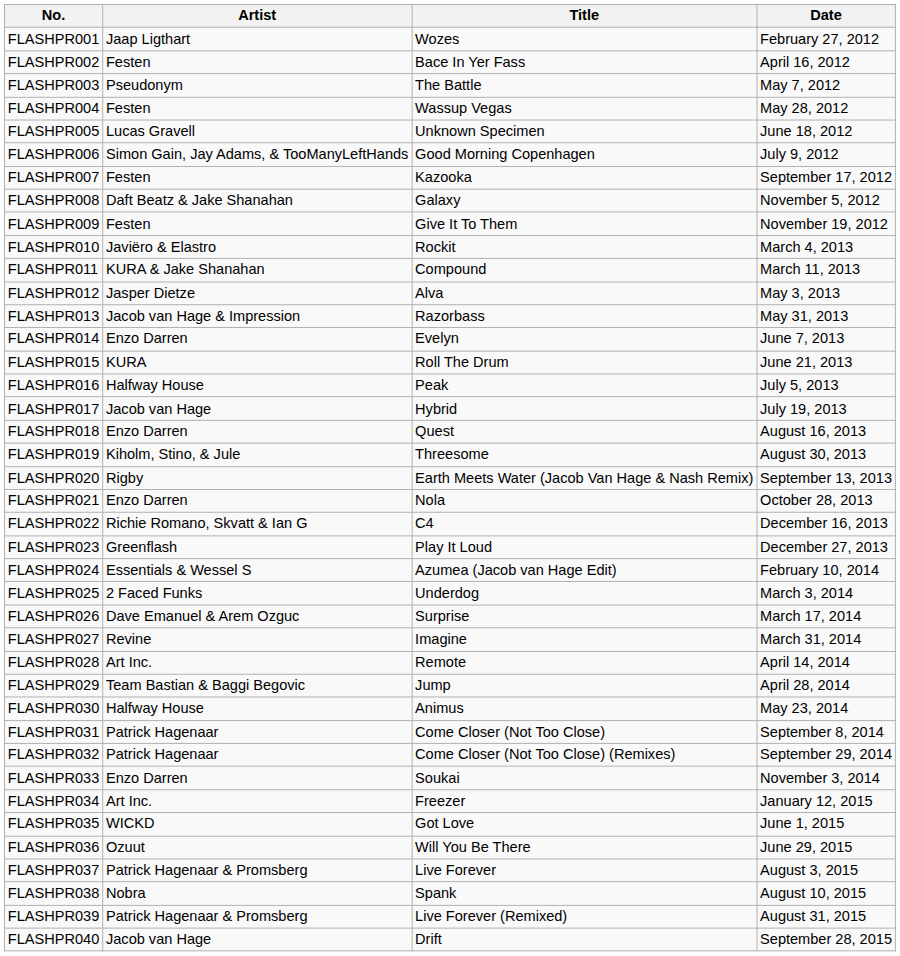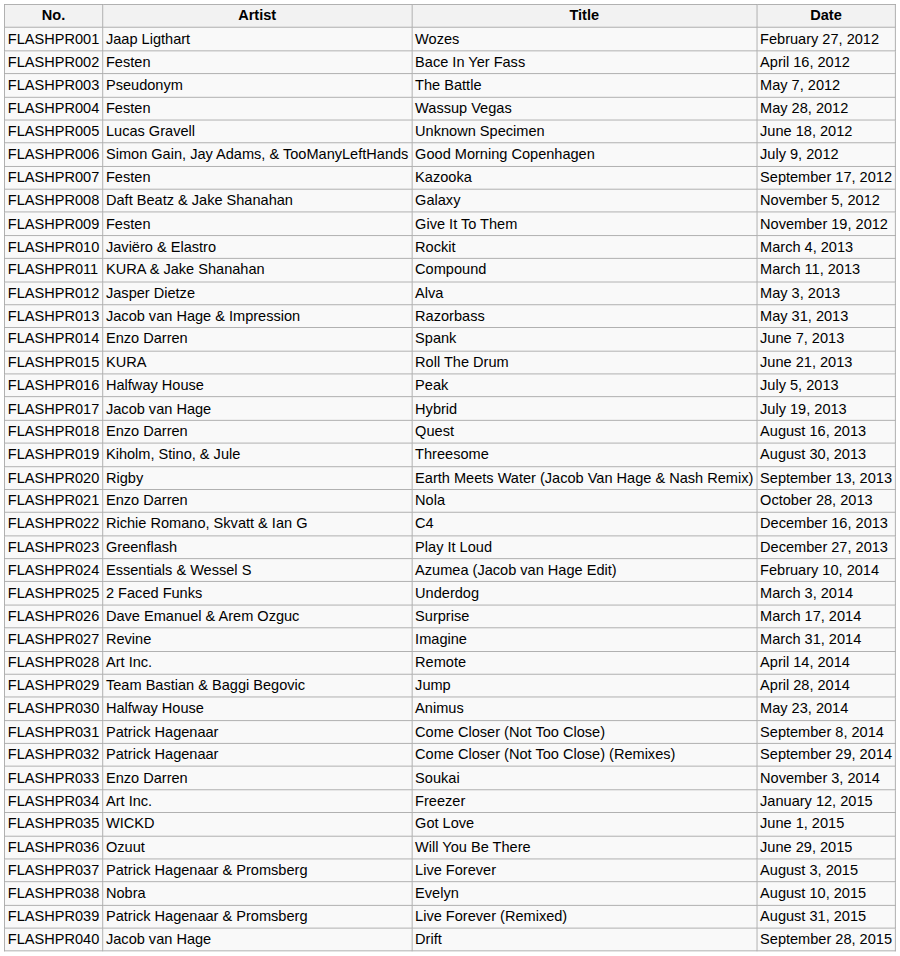(437, 339) Evelyn -> (436, 339) Spank
(436, 893) Spank -> (437, 893) Evelyn
